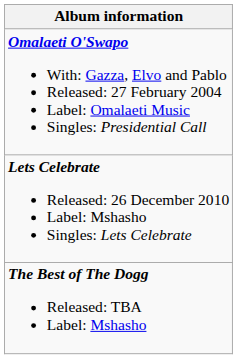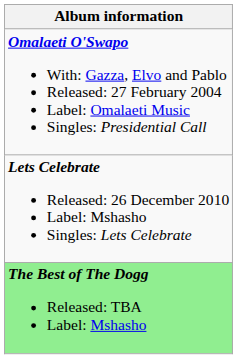(119, 300) no background -> (119, 300) lightgreen background
